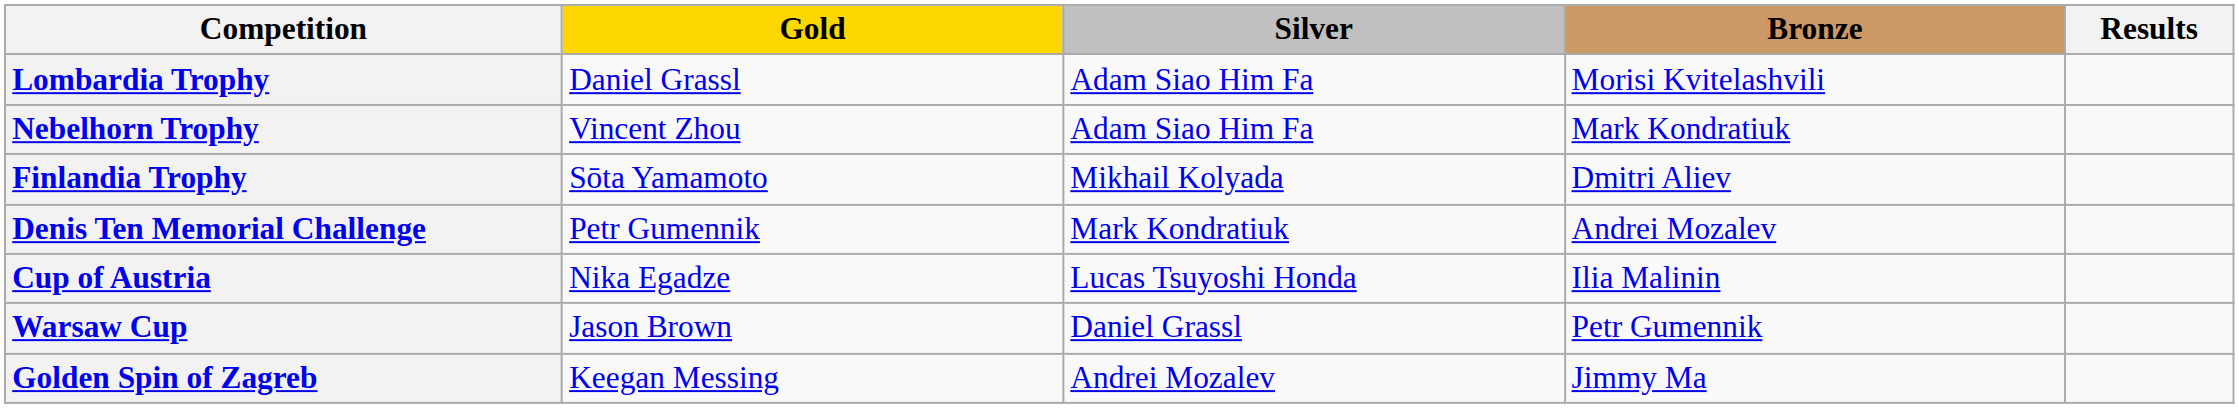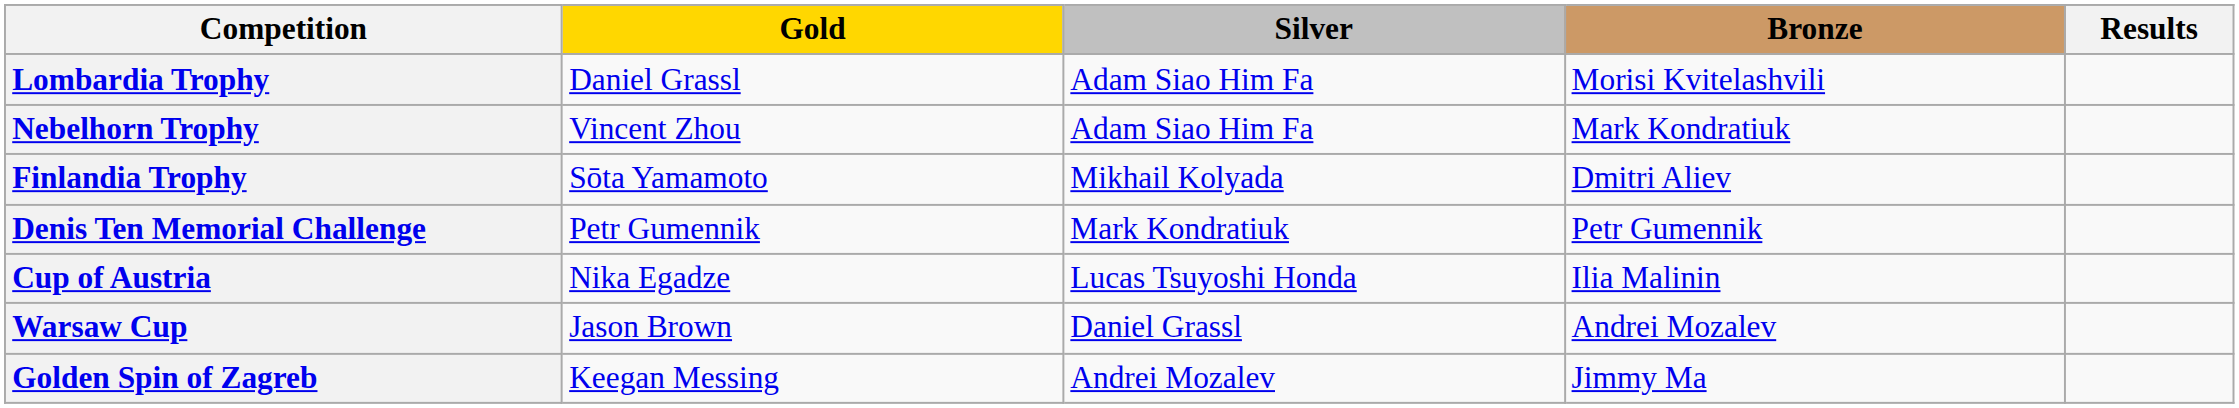(1674, 228) Andrei Mozalev -> (1667, 228) Petr Gumennik
(1667, 327) Petr Gumennik -> (1674, 327) Andrei Mozalev
